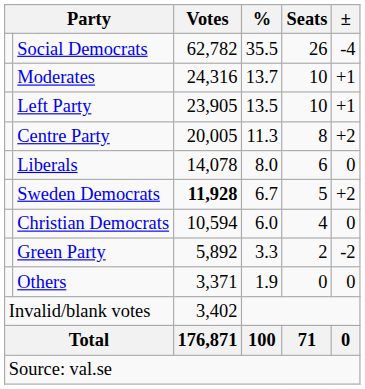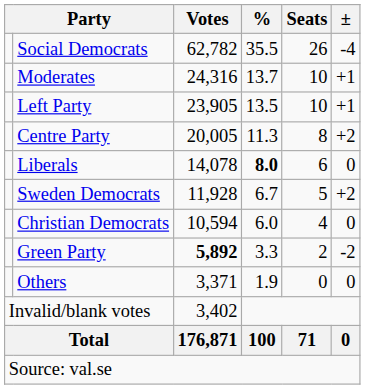(267, 164) normal -> (267, 164) bold
(213, 194) bold -> (212, 194) normal
(217, 252) normal -> (217, 252) bold
